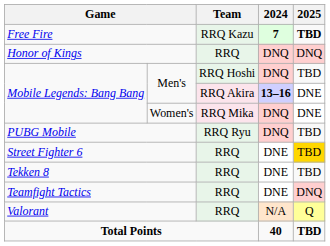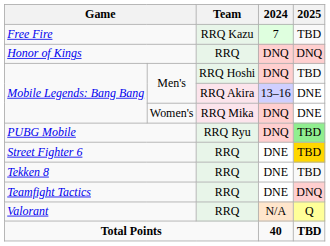(276, 34) bold -> (276, 34) normal
(309, 34) bold -> (309, 34) normal
(276, 93) bold -> (276, 93) normal
(309, 133) no background -> (309, 133) lightgreen background
